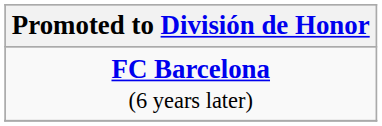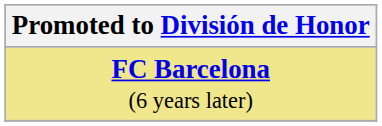(191, 83) no background -> (191, 83) khaki background
